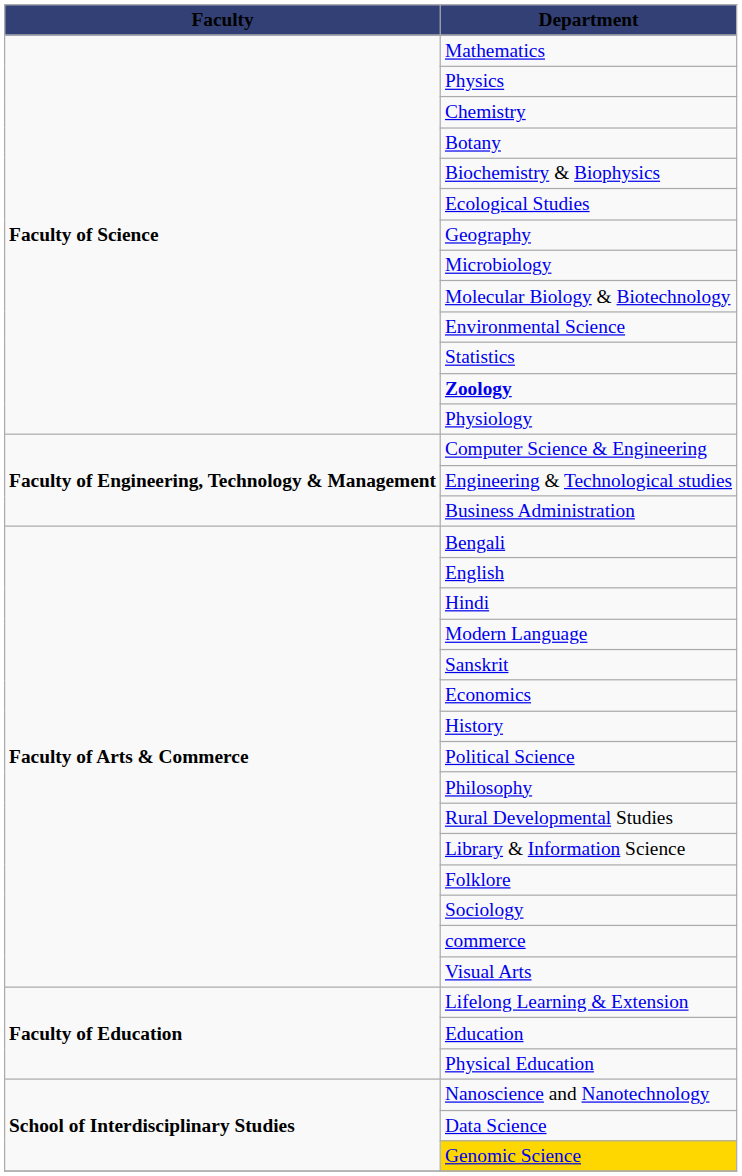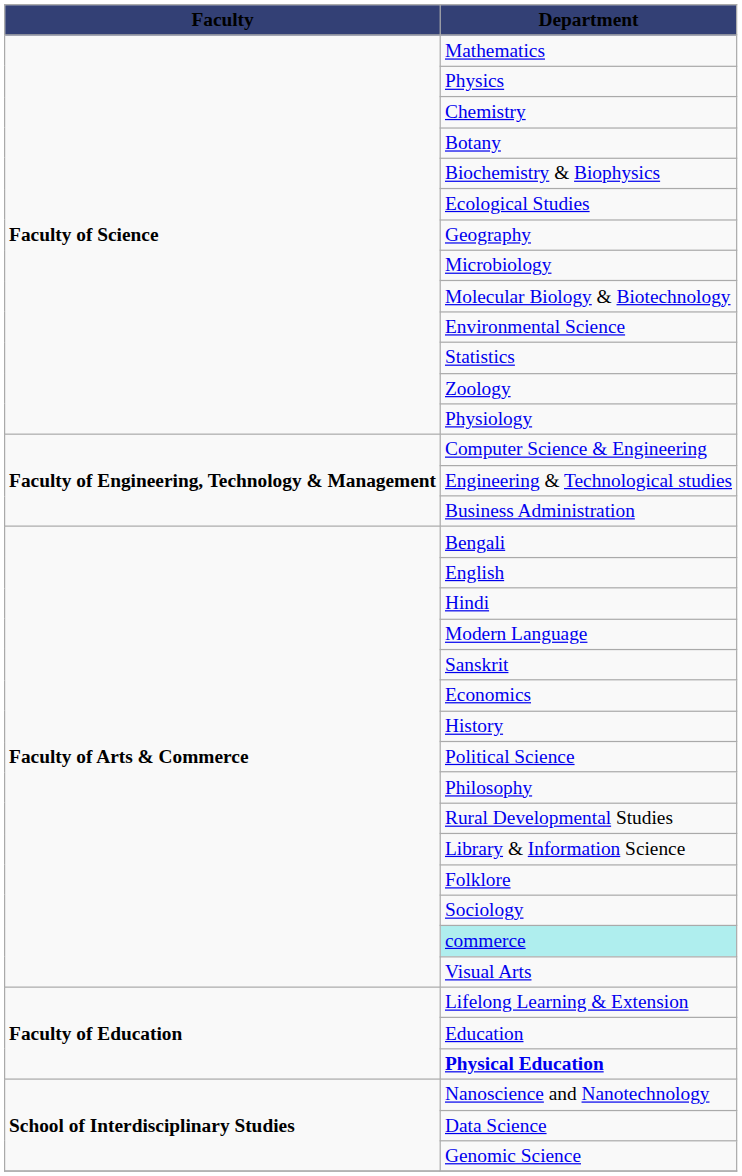(478, 388) bold -> (478, 388) normal
(485, 940) no background -> (485, 940) paleturquoise background
(519, 1063) normal -> (524, 1063) bold
(513, 1155) gold background -> (513, 1155) no background
